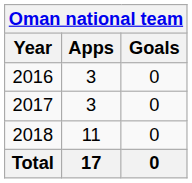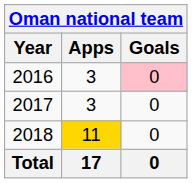(154, 76) no background -> (154, 76) pink background
(91, 134) no background -> (91, 134) gold background
